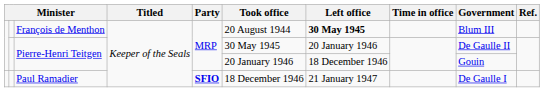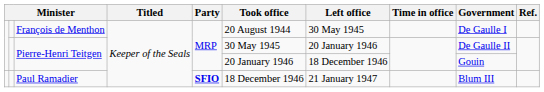(337, 29) bold -> (336, 29) normal
(476, 29) Blum III -> (482, 29) De Gaulle I
(482, 78) De Gaulle I -> (476, 78) Blum III
